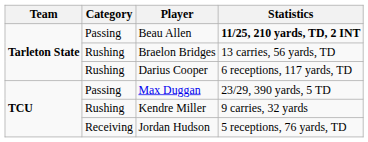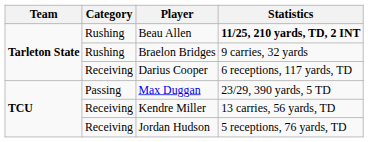(103, 33) Passing -> (105, 33) Rushing
(278, 52) 13 carries, 56 yards, TD -> (265, 52) 9 carries, 32 yards
(105, 71) Rushing -> (109, 71) Receiving
(105, 108) Rushing -> (109, 108) Receiving
(265, 108) 9 carries, 32 yards -> (278, 108) 13 carries, 56 yards, TD
